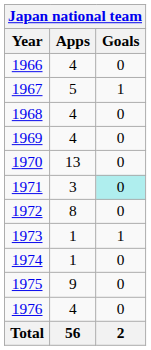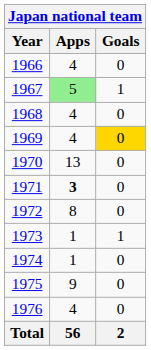(73, 89) no background -> (73, 89) lightgreen background
(121, 138) no background -> (121, 138) gold background
(73, 187) normal -> (73, 187) bold
(121, 187) paleturquoise background -> (121, 187) no background
